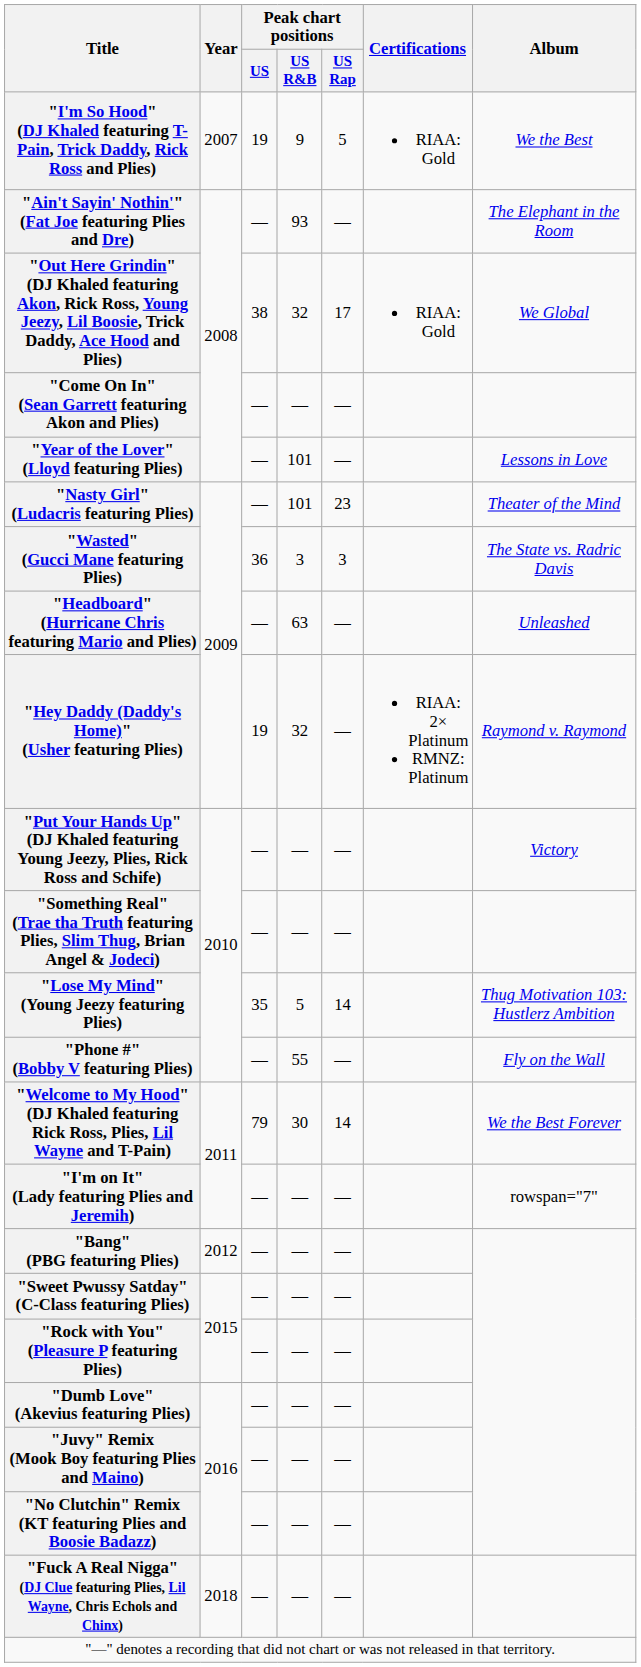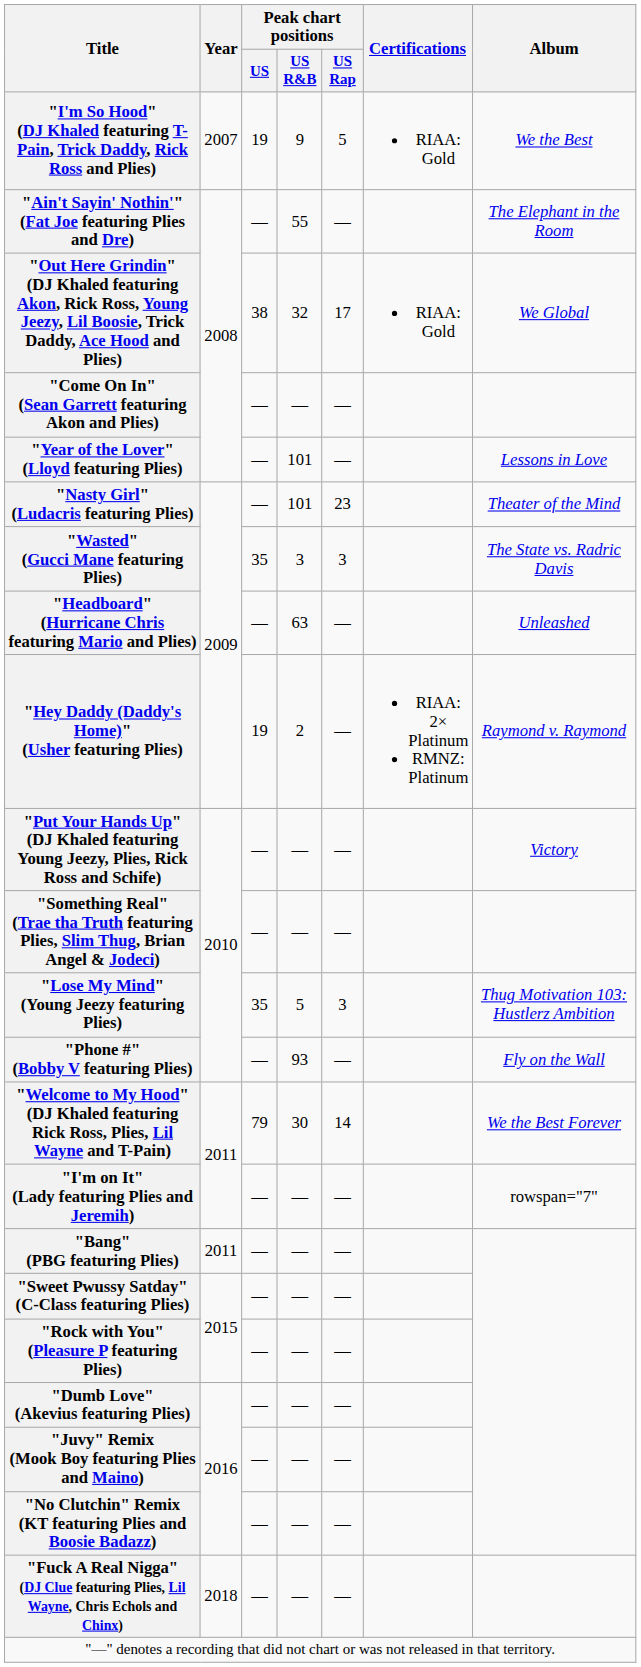(300, 221) 93 -> (300, 221) 55
(259, 558) 36 -> (259, 558) 35
(300, 731) 32 -> (300, 731) 2
(343, 1004) 14 -> (343, 1004) 3
(300, 1059) 55 -> (300, 1059) 93
(221, 1250) 2012 -> (221, 1250) 2011
